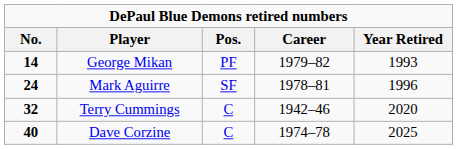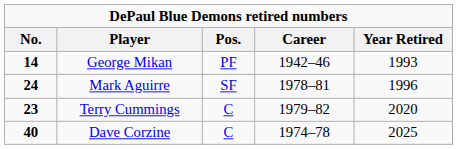(304, 62) 1979–82 -> (304, 62) 1942–46
(31, 109) 32 -> (31, 109) 23
(304, 109) 1942–46 -> (304, 109) 1979–82
